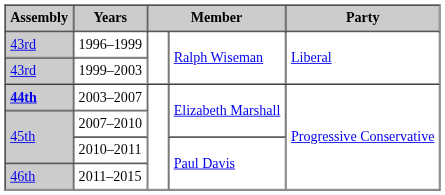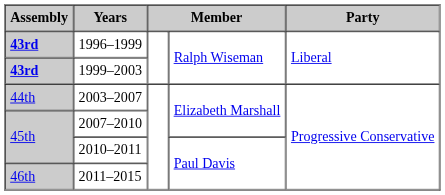(23, 44) normal -> (24, 44) bold
(23, 70) normal -> (24, 70) bold
(23, 97) bold -> (23, 97) normal
